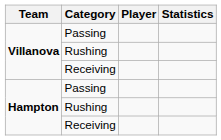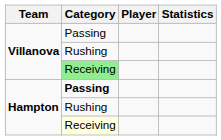(90, 70) no background -> (90, 70) lightgreen background
(85, 88) normal -> (87, 88) bold
(90, 125) no background -> (90, 125) lightyellow background
